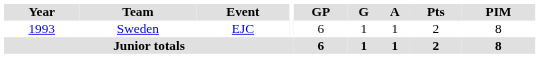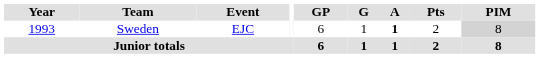(395, 28) normal -> (395, 28) bold
(498, 28) no background -> (498, 28) lightgrey background
